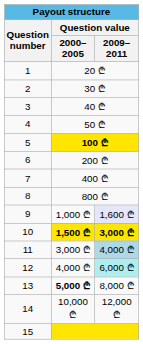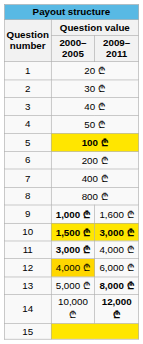(73, 214) normal -> (73, 214) bold
(117, 214) lavender background -> (117, 214) no background
(73, 250) normal -> (73, 250) bold
(117, 250) lightblue background -> (117, 250) no background
(73, 268) no background -> (73, 268) gold background
(117, 268) paleturquoise background -> (117, 268) no background
(73, 286) bold -> (73, 286) normal
(117, 286) normal -> (117, 286) bold
(117, 309) normal -> (117, 309) bold
